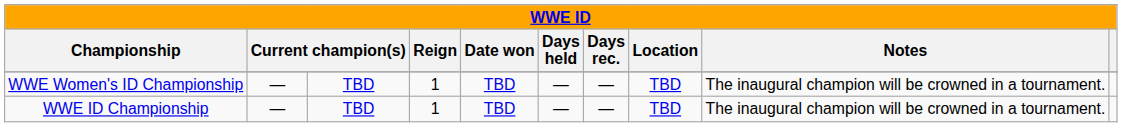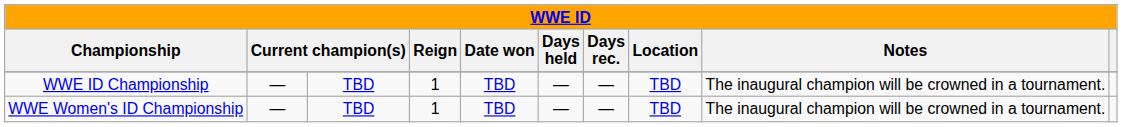rows swapped: (126, 109) <-> (126, 84)
